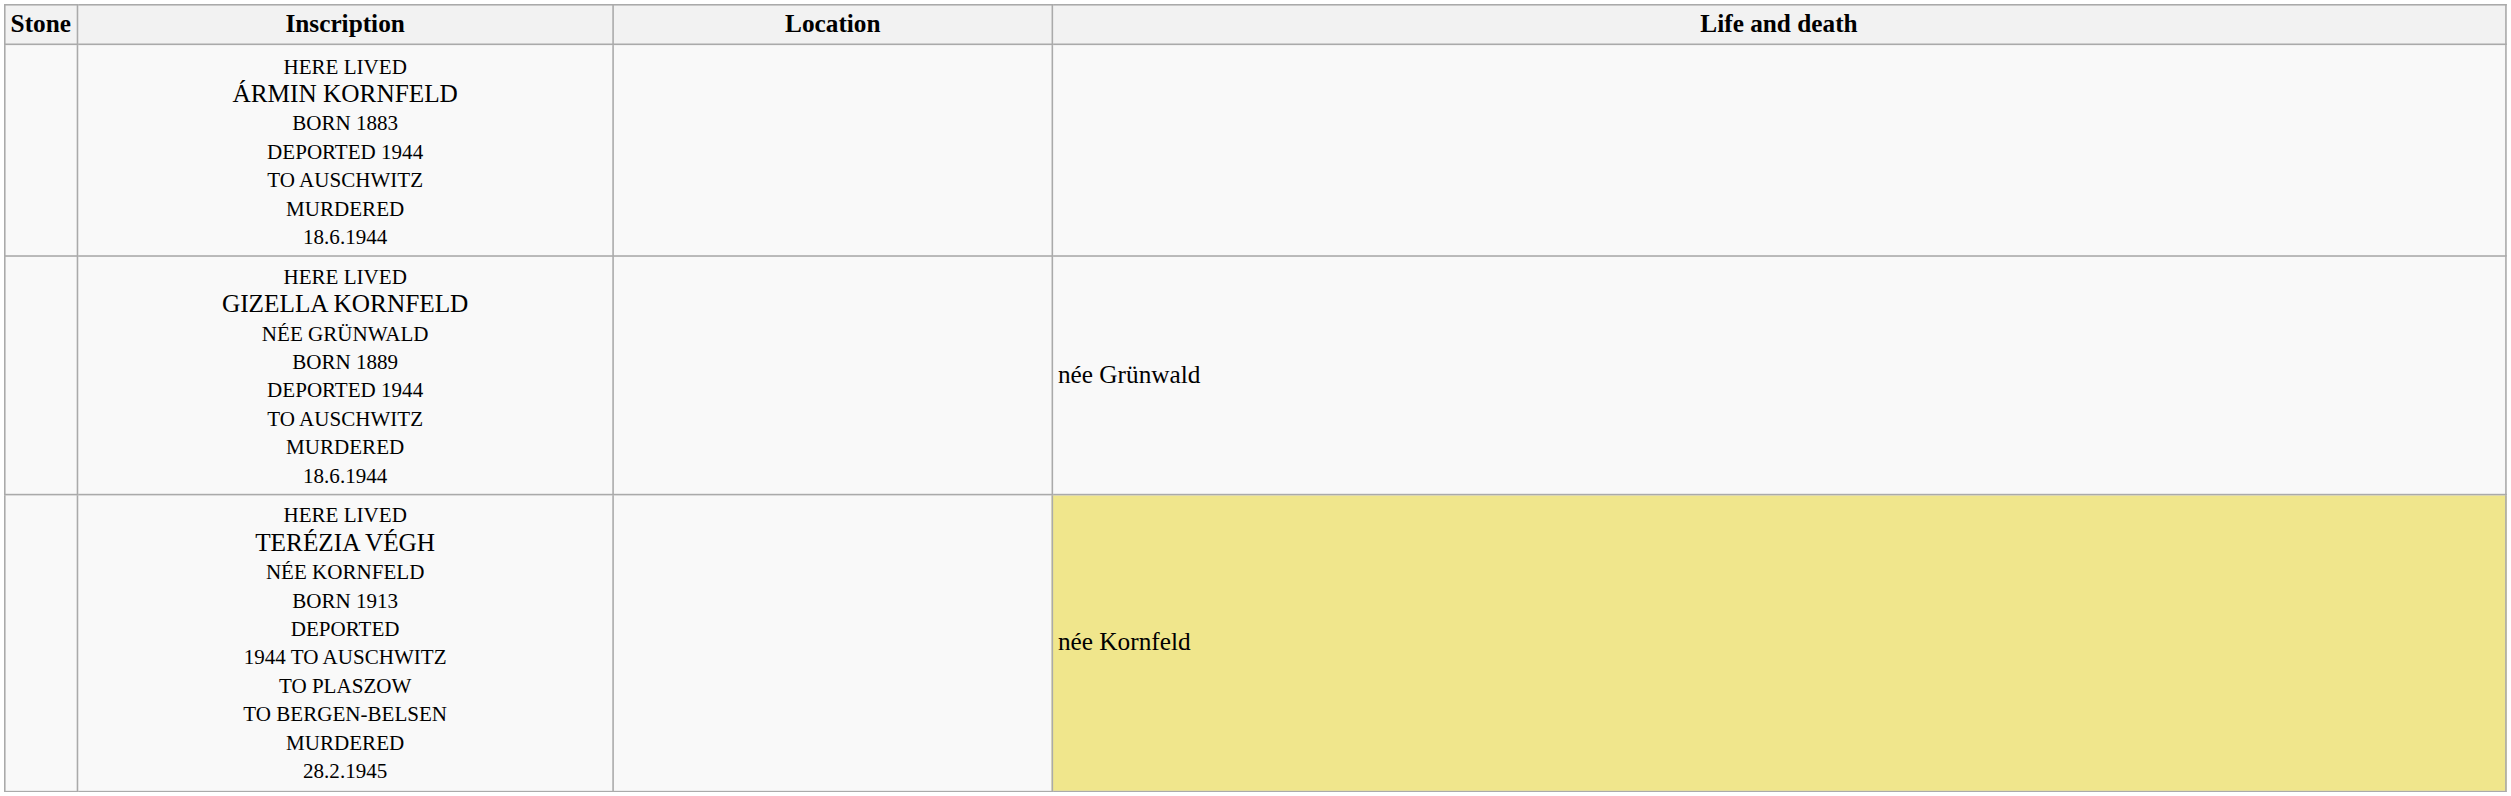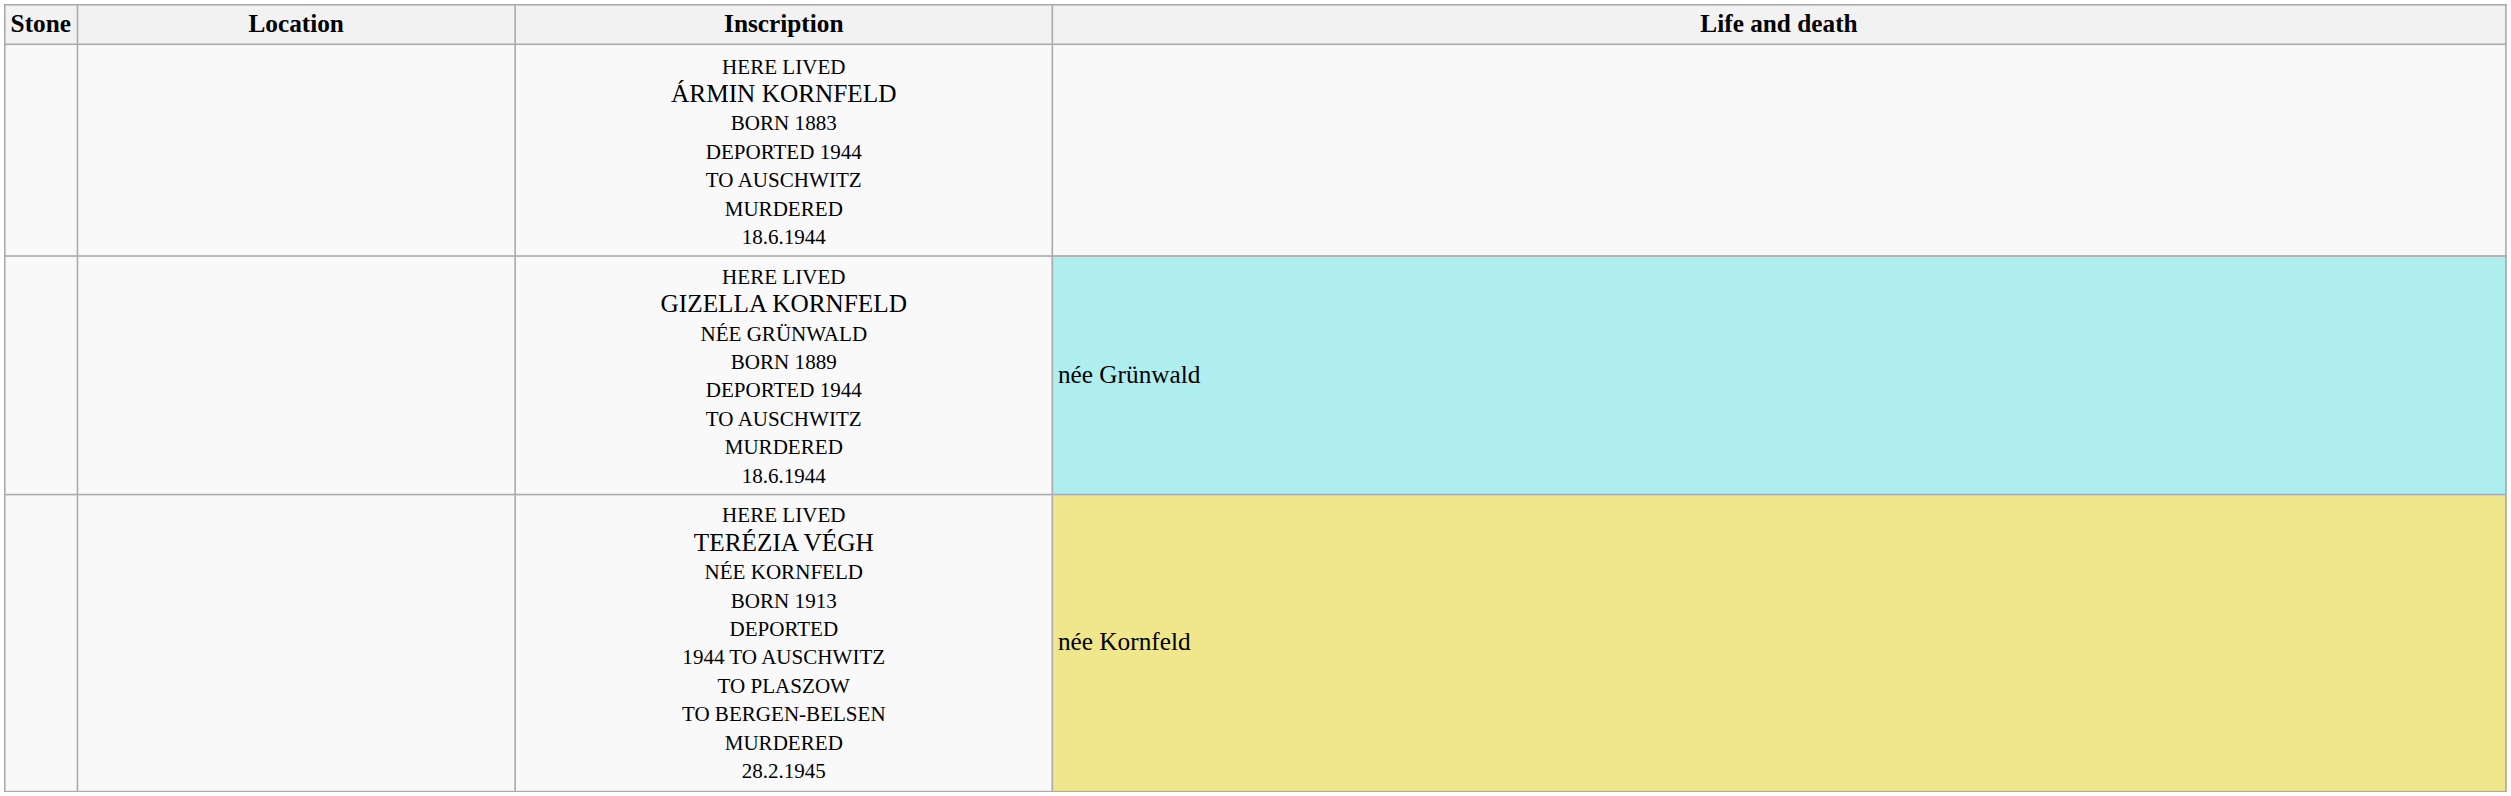columns swapped: (345, 24) <-> (833, 24)
(1129, 374) no background -> (1129, 374) paleturquoise background
